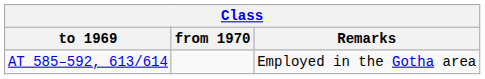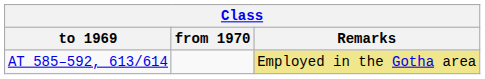(367, 62) no background -> (367, 62) khaki background
